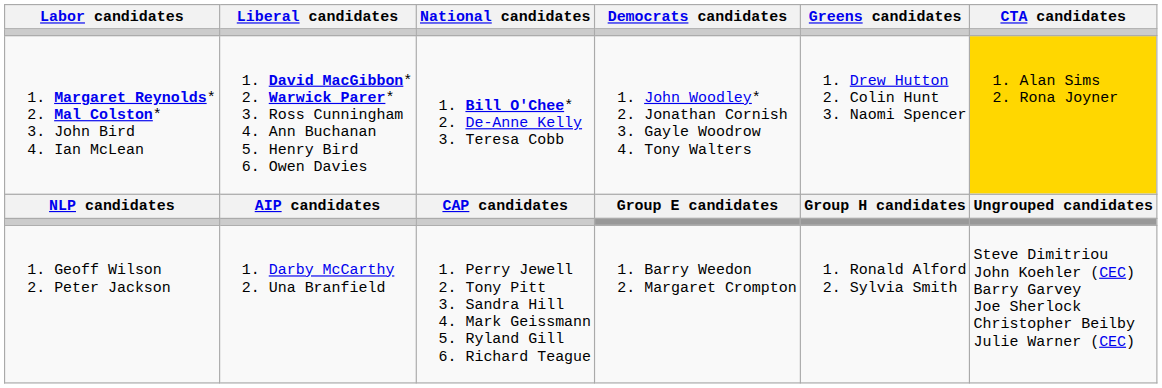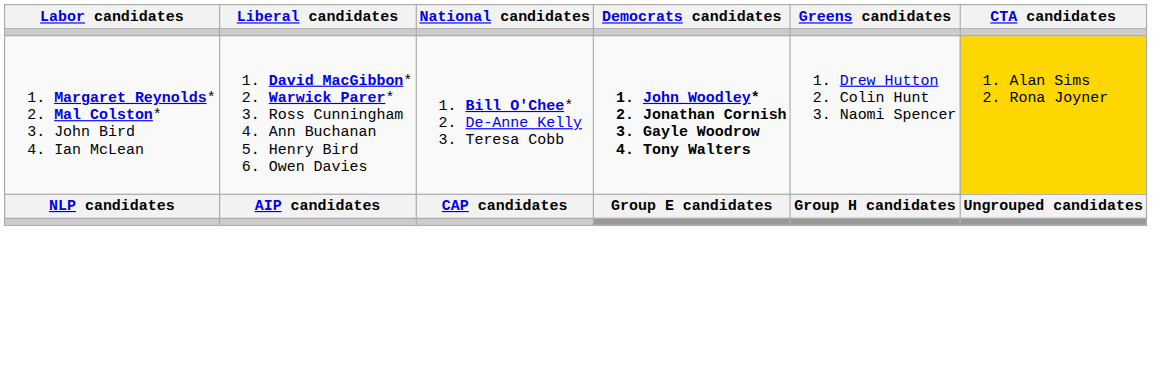(697, 124) normal -> (692, 124) bold
- row: (112, 278)
